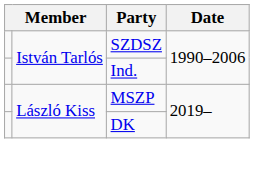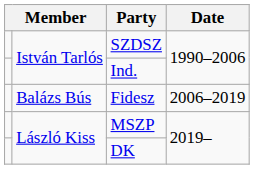+ row: (133, 97)
